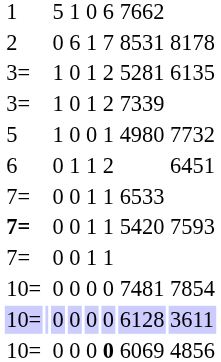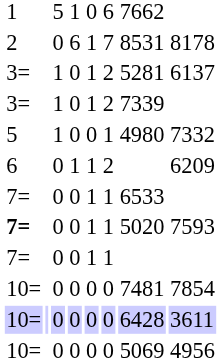(192, 73) 6135 -> (192, 73) 6137
(192, 134) 7732 -> (192, 134) 7332
(192, 165) 6451 -> (192, 165) 6209
(142, 227) 5420 -> (142, 227) 5020
(142, 319) 6128 -> (142, 319) 6428
(108, 350) bold -> (108, 350) normal
(142, 350) 6069 -> (142, 350) 5069
(192, 350) 4856 -> (192, 350) 4956
